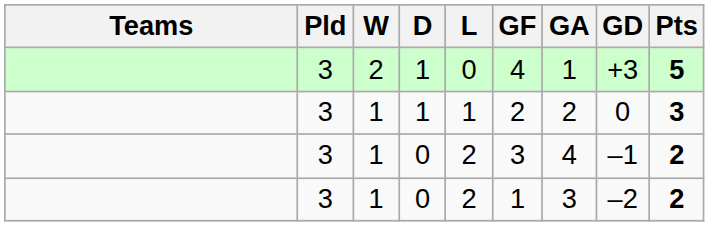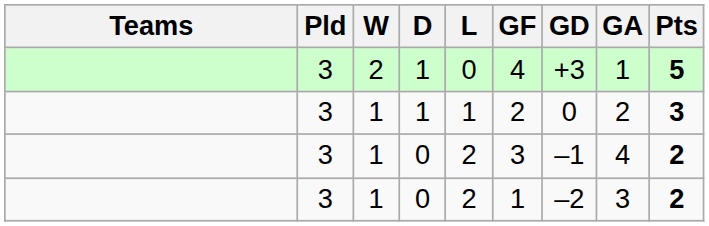columns swapped: (569, 26) <-> (623, 26)
